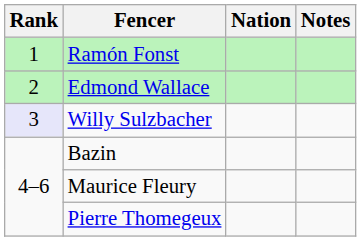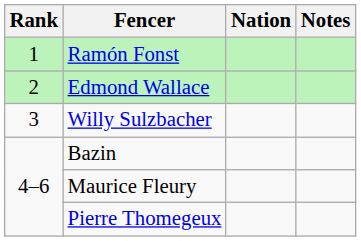(34, 119) lavender background -> (34, 119) no background
